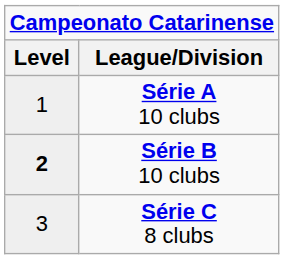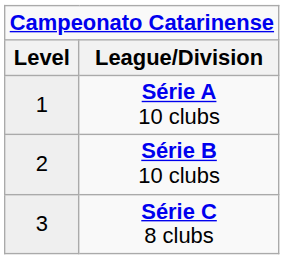(42, 164) bold -> (42, 164) normal
